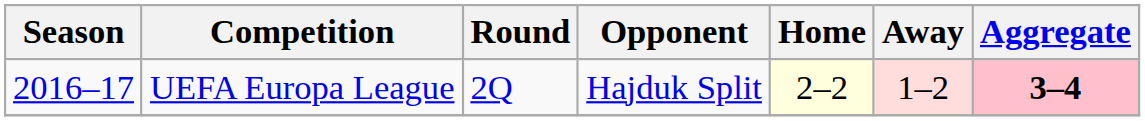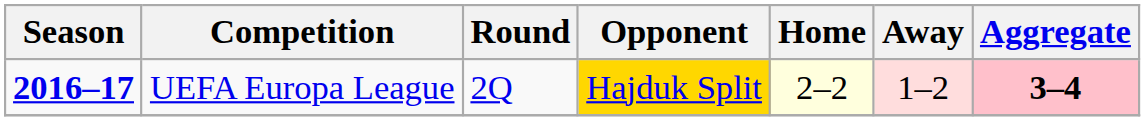(74, 86) normal -> (74, 86) bold
(674, 86) no background -> (674, 86) gold background
